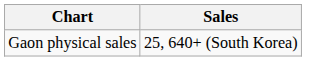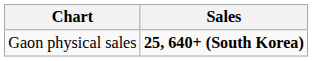(221, 42) normal -> (224, 42) bold
